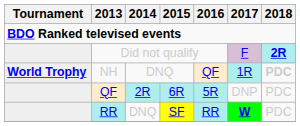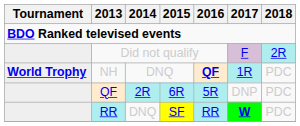(279, 53) bold -> (279, 53) normal
(211, 72) normal -> (211, 72) bold
(279, 72) bold -> (279, 72) normal
